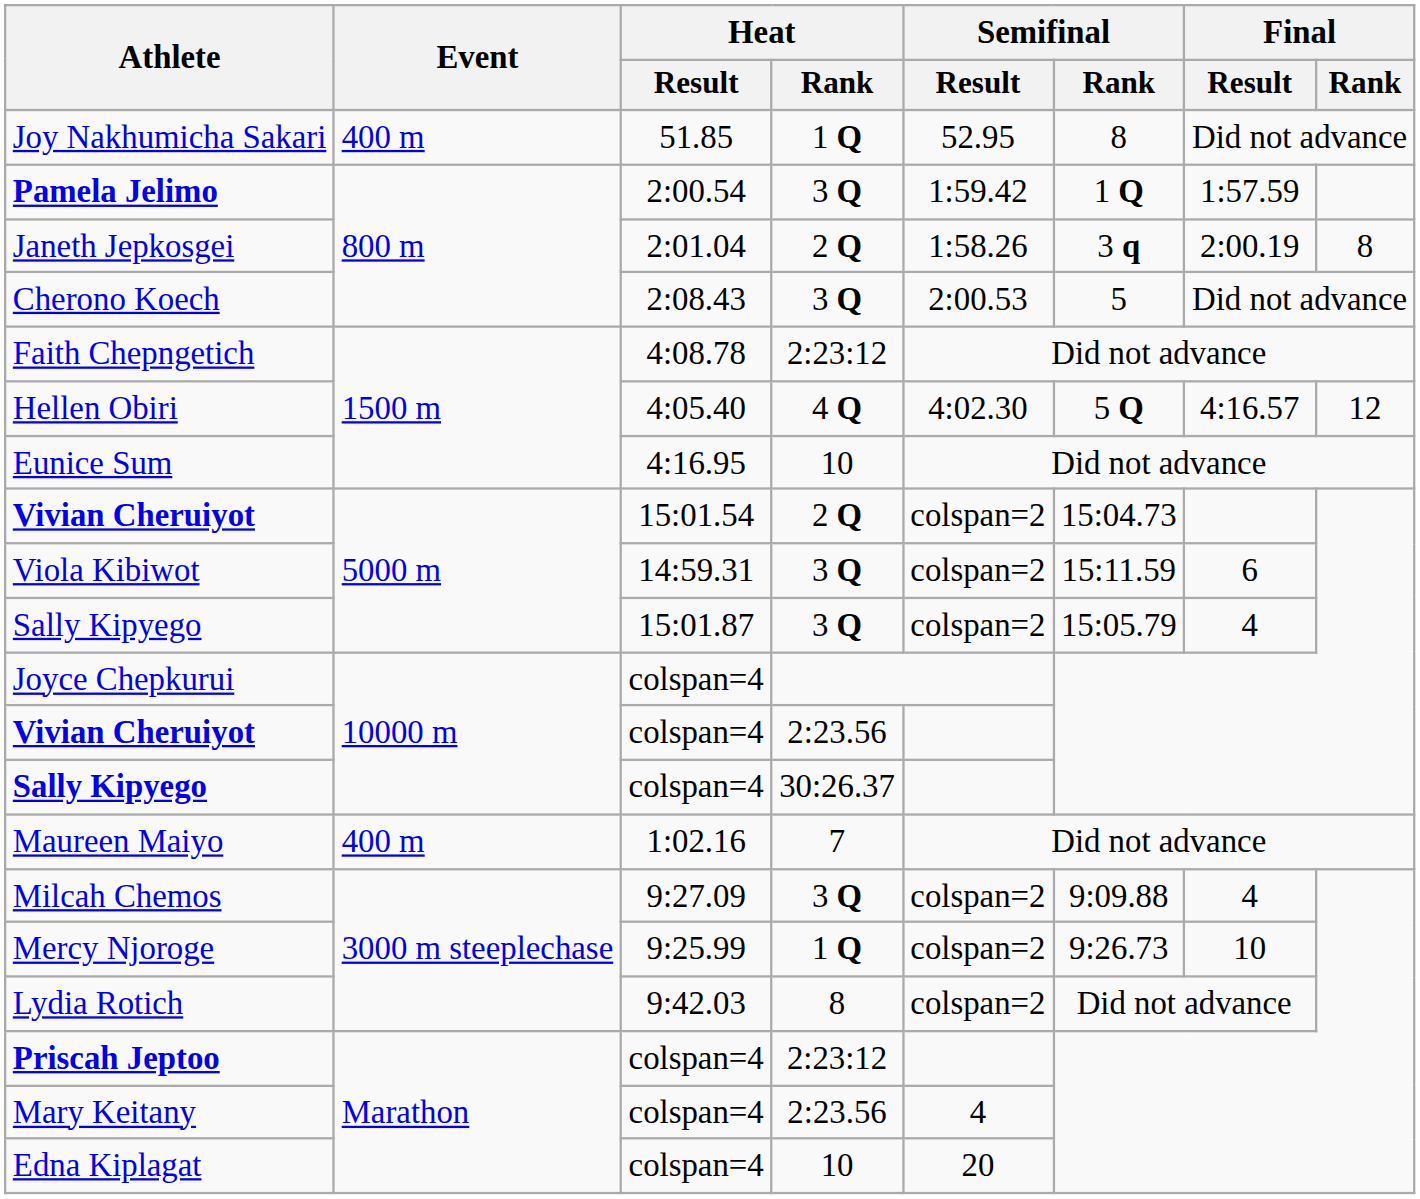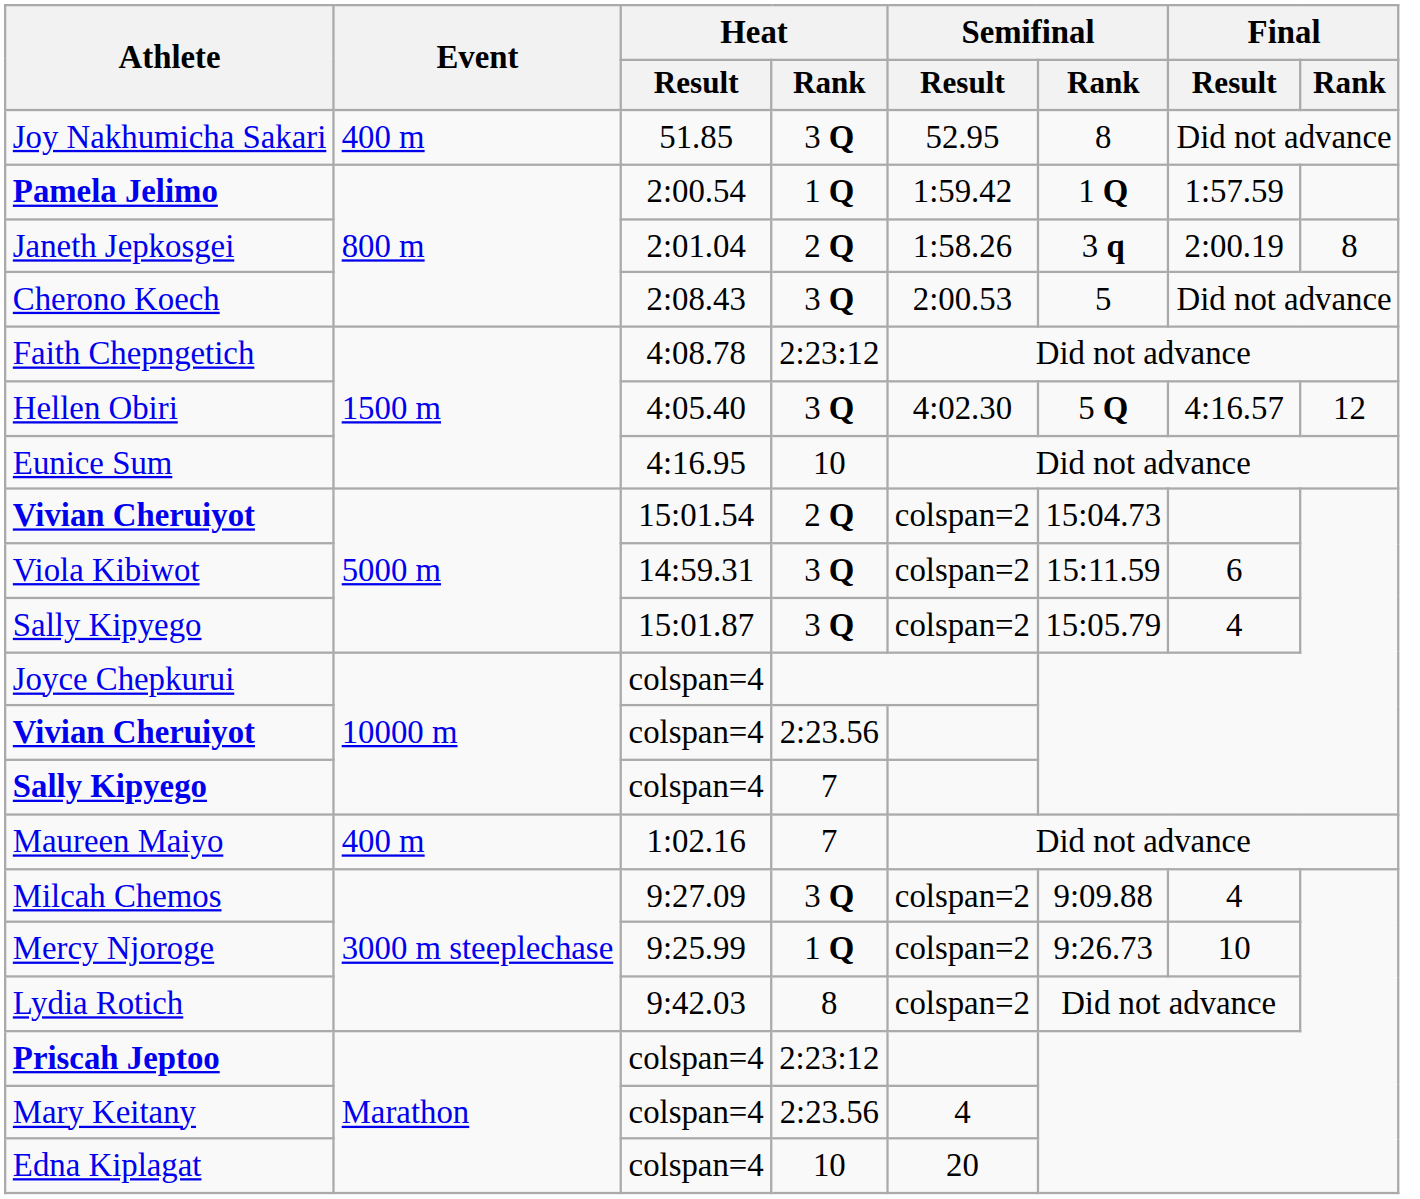(837, 137) 1 Q -> (829, 137) 3 Q
(837, 191) 3 Q -> (829, 191) 1 Q
(837, 408) 4 Q -> (829, 408) 3 Q
(837, 787) 30:26.37 -> (829, 787) 7
